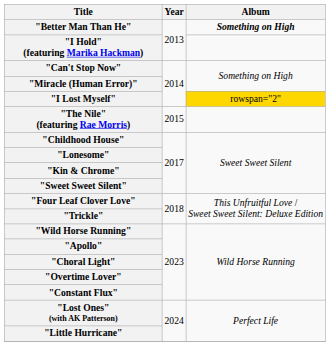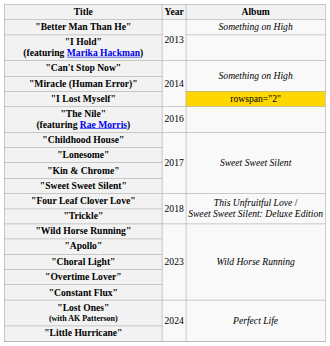(256, 27) bold -> (256, 27) normal
(174, 119) 2015 -> (174, 119) 2016
